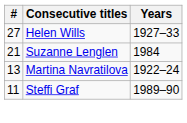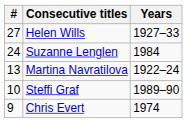(14, 52) 21 -> (14, 52) 24
(13, 89) 11 -> (14, 89) 10
+ row: (55, 108)
